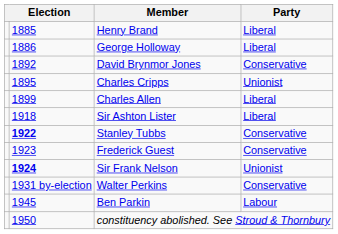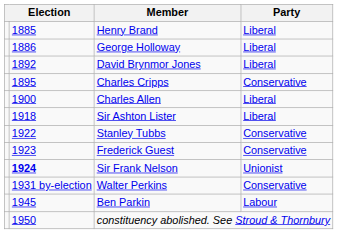(275, 64) Conservative -> (259, 64) Liberal
(263, 82) Unionist -> (275, 82) Conservative
(24, 99) 1899 -> (24, 99) 1900
(24, 133) bold -> (24, 133) normal
